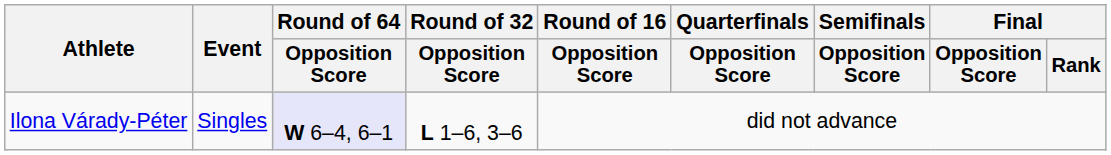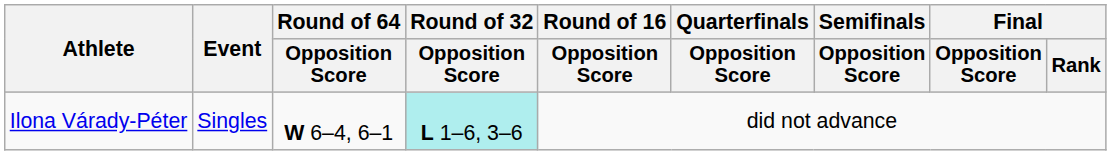(339, 133) lavender background -> (339, 133) no background
(472, 133) no background -> (472, 133) paleturquoise background
